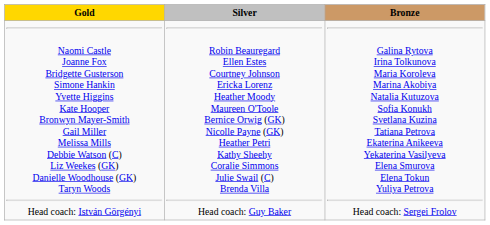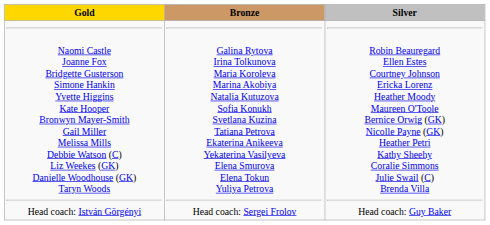columns swapped: (245, 12) <-> (405, 12)
